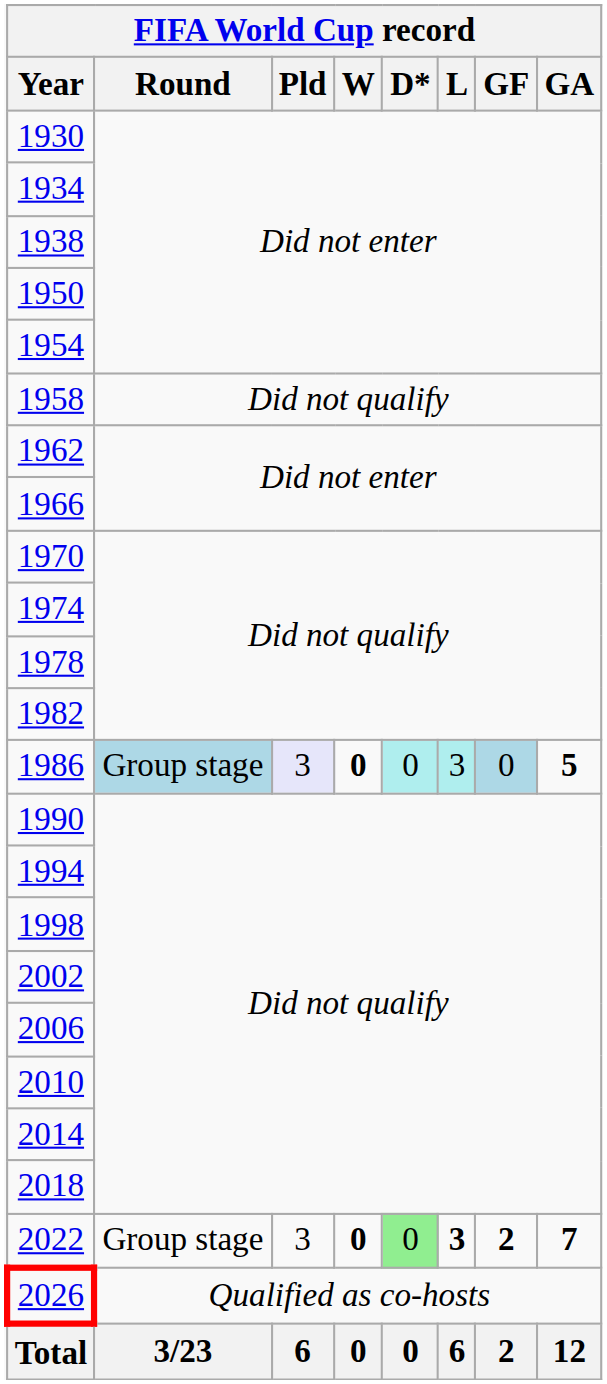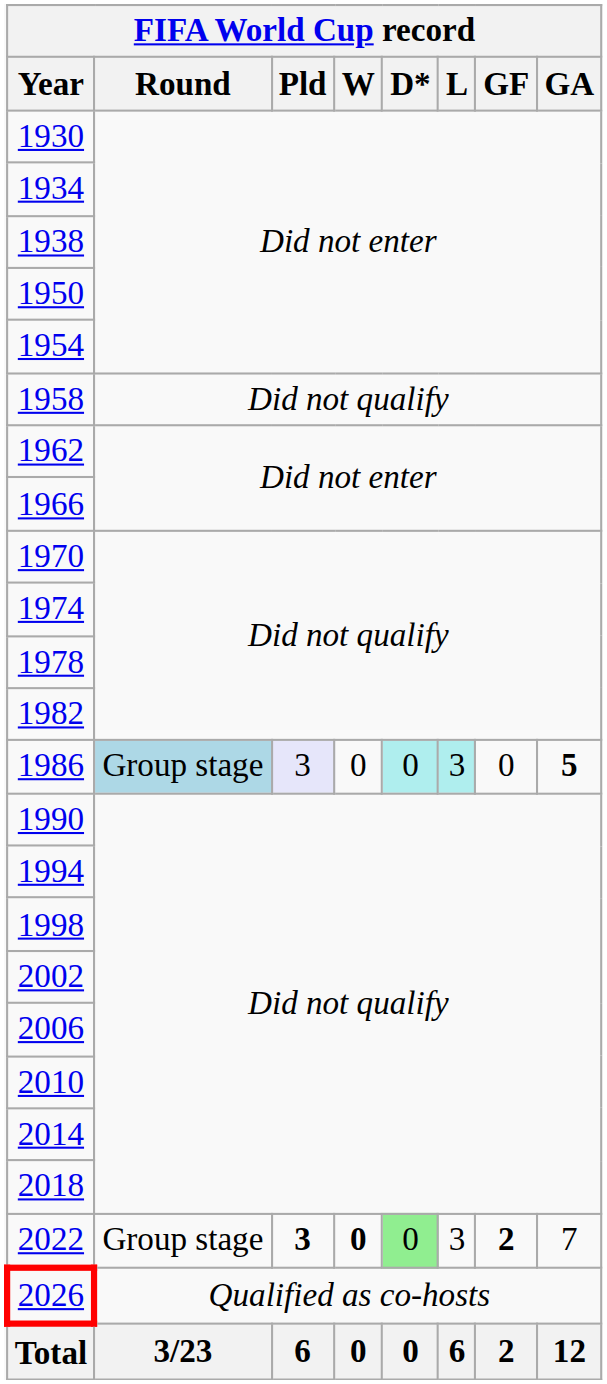(358, 766) bold -> (358, 766) normal
(506, 766) lightblue background -> (506, 766) no background
(303, 1239) normal -> (303, 1239) bold
(457, 1239) bold -> (457, 1239) normal
(569, 1239) bold -> (569, 1239) normal
